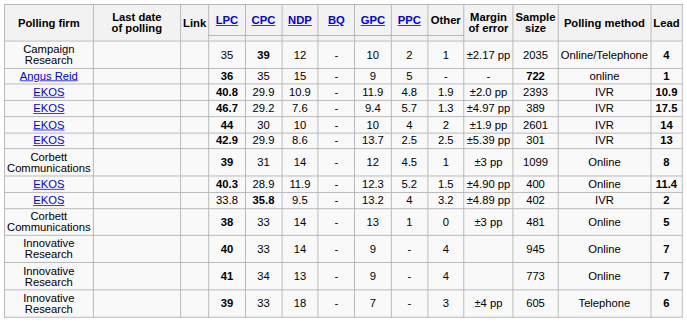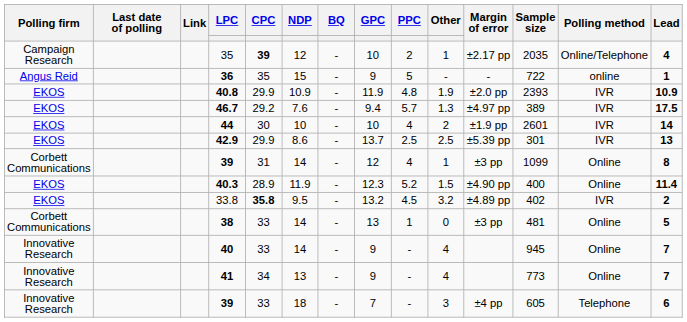(536, 76) bold -> (536, 76) normal
(409, 163) 4.5 -> (409, 163) 4
(409, 201) 4 -> (409, 201) 4.5
